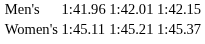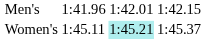(131, 29) no background -> (131, 29) paleturquoise background
